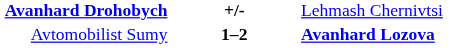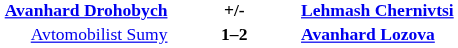(372, 10) normal -> (377, 10) bold
